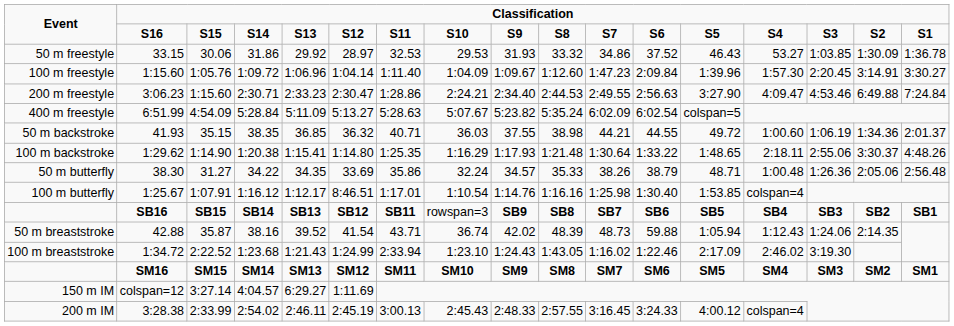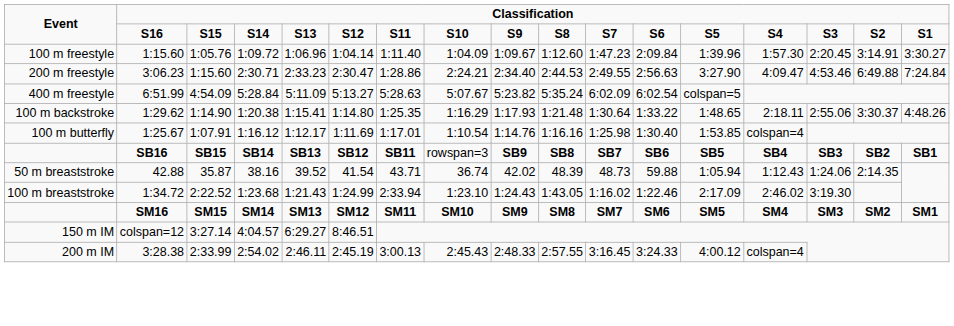- row: (75, 53)
- row: (68, 133)
- row: (76, 172)
(353, 192) 8:46.51 -> (353, 133) 1:11.69
(353, 291) 1:11.69 -> (353, 232) 8:46.51
